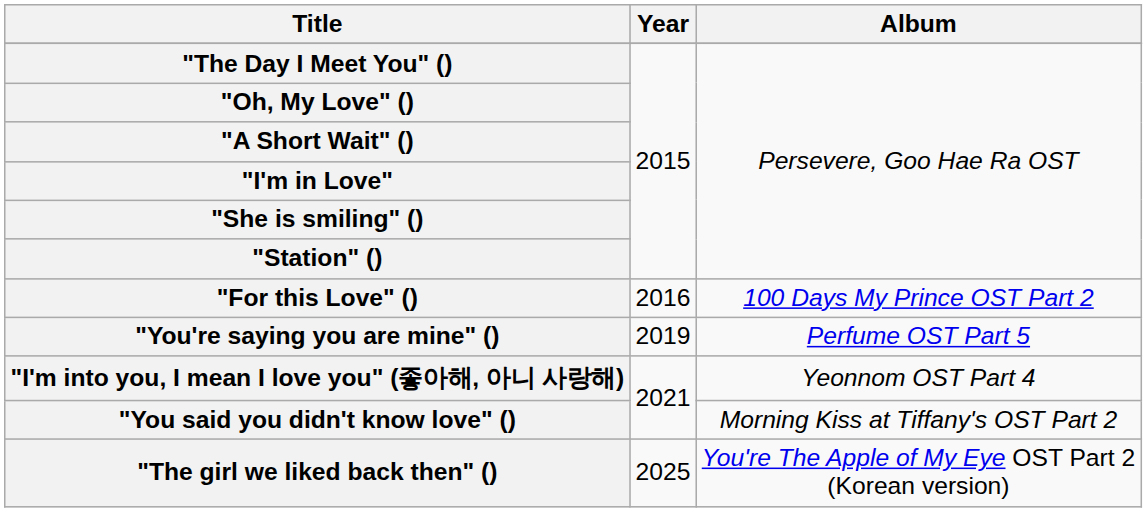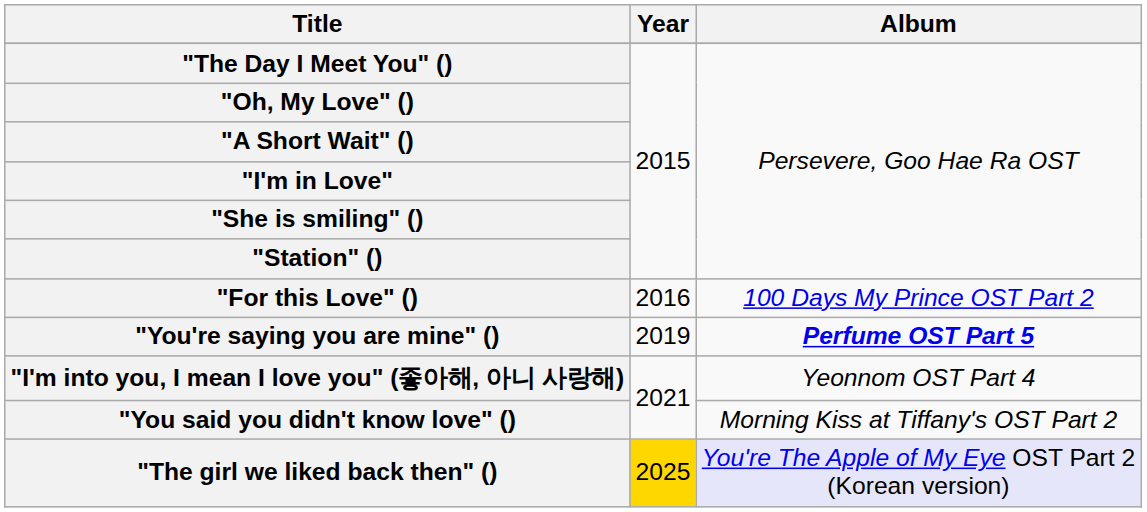(918, 336) normal -> (918, 336) bold
(663, 472) no background -> (663, 472) gold background
(918, 472) no background -> (918, 472) lavender background
